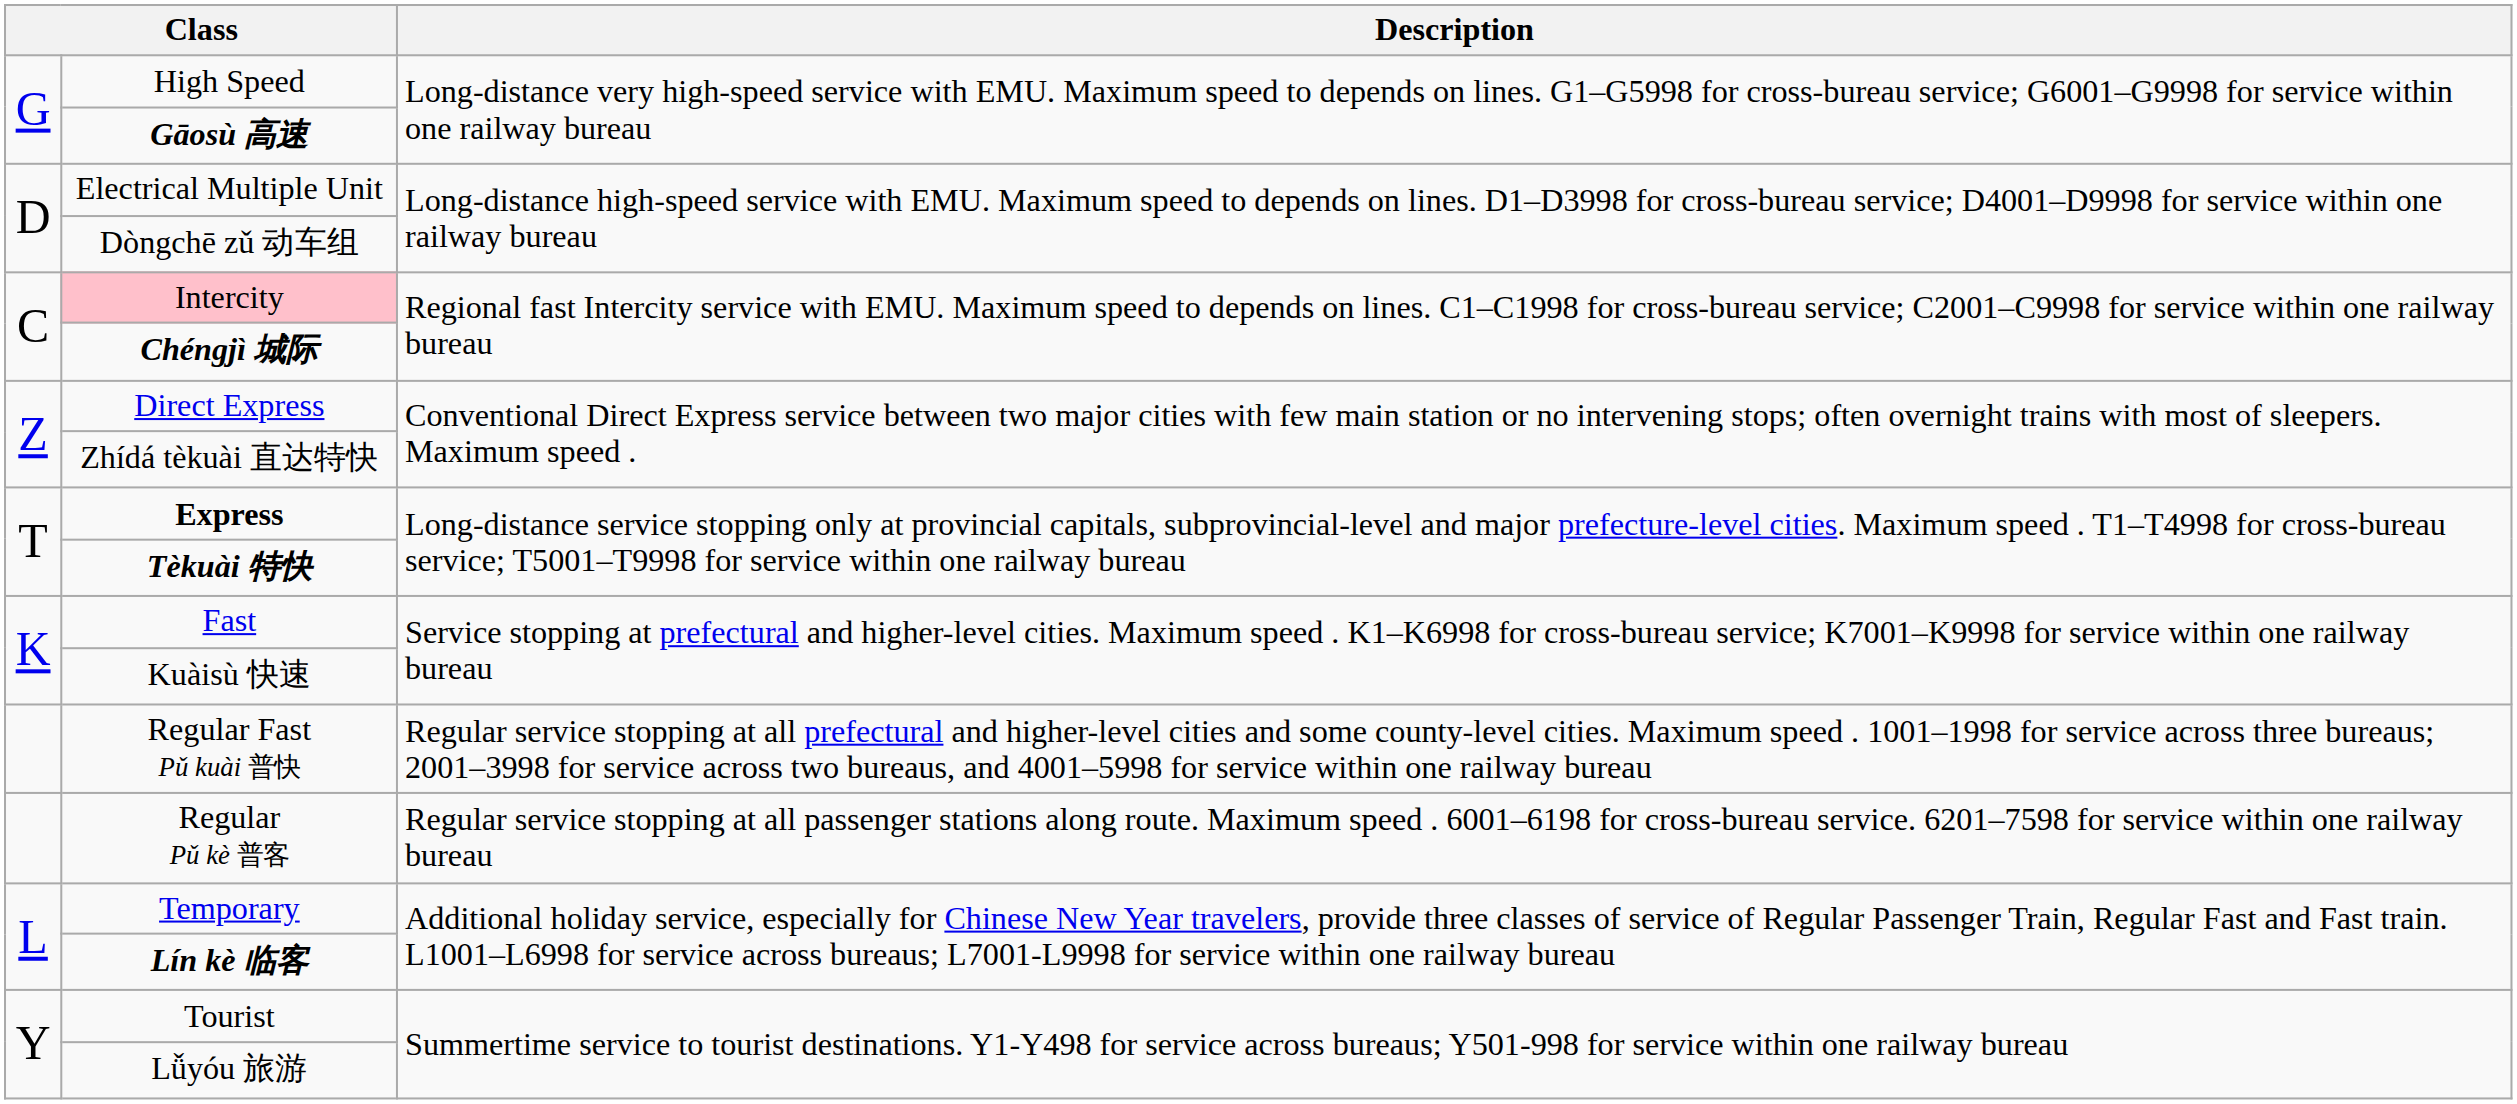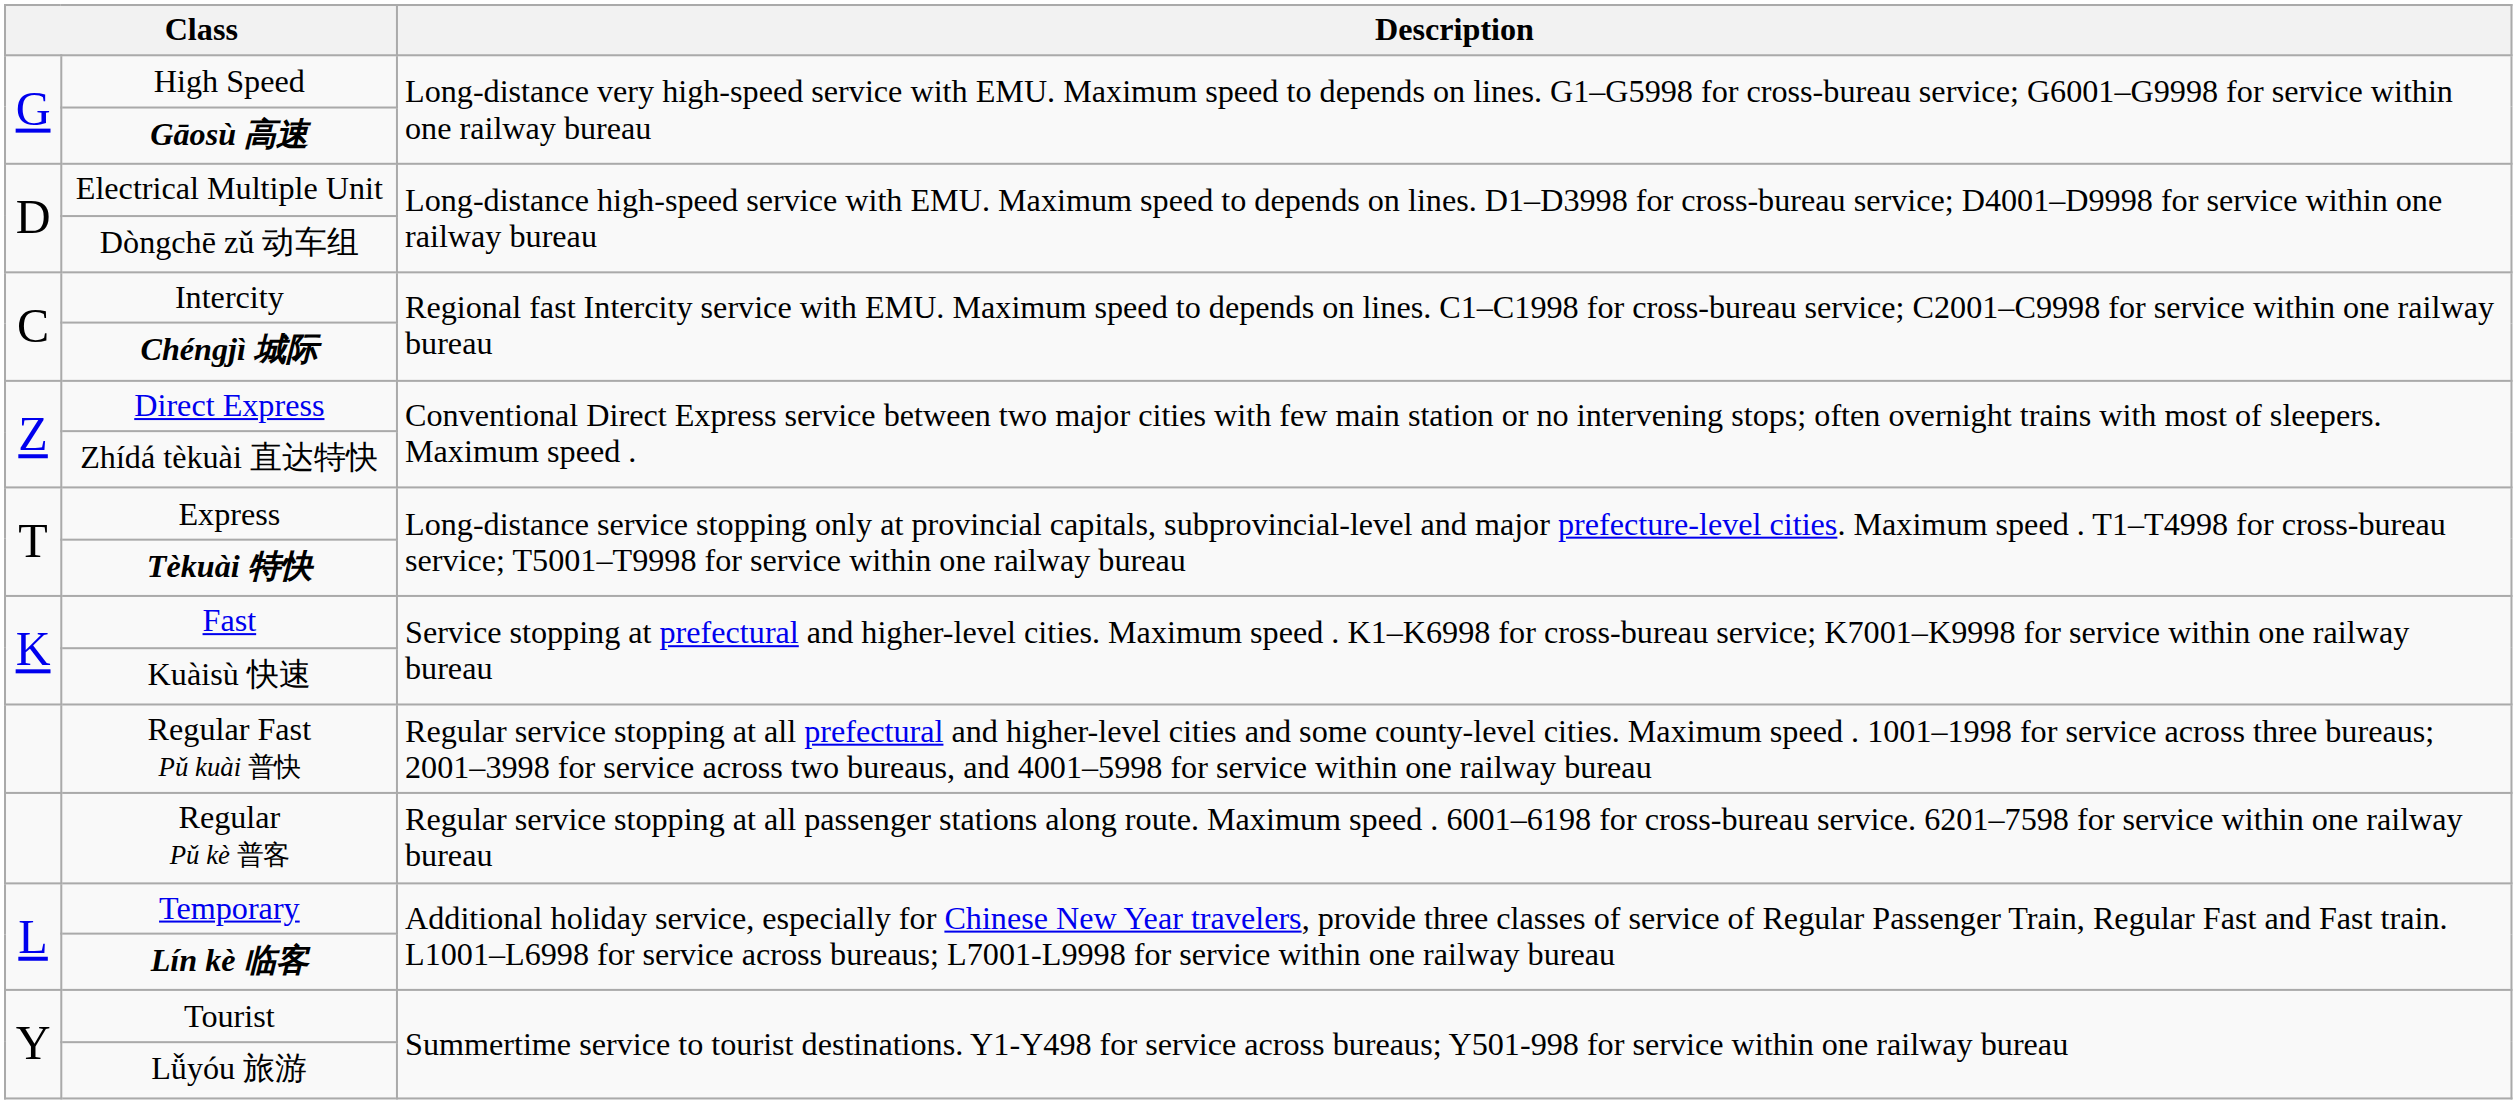(229, 297) pink background -> (229, 297) no background
(229, 513) bold -> (229, 513) normal
